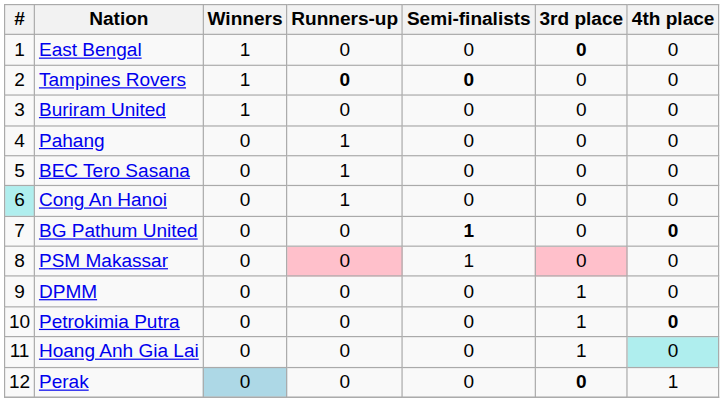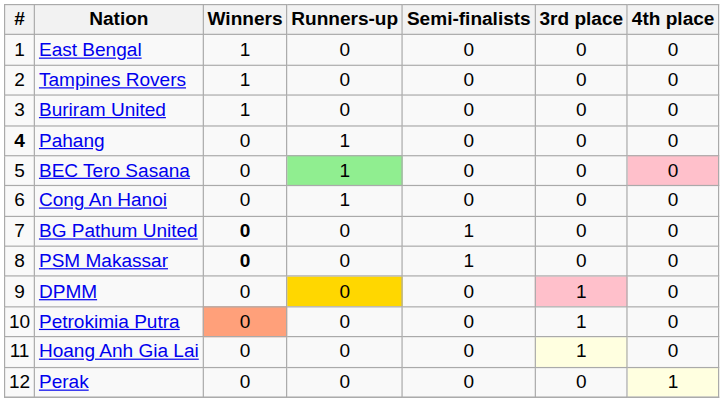(581, 49) bold -> (581, 49) normal
(345, 79) bold -> (345, 79) normal
(469, 79) bold -> (469, 79) normal
(20, 140) normal -> (20, 140) bold
(345, 170) no background -> (345, 170) lightgreen background
(673, 170) no background -> (673, 170) pink background
(20, 200) paleturquoise background -> (20, 200) no background
(245, 230) normal -> (245, 230) bold
(469, 230) bold -> (469, 230) normal
(673, 230) bold -> (673, 230) normal
(245, 261) normal -> (245, 261) bold
(345, 261) pink background -> (345, 261) no background
(581, 261) pink background -> (581, 261) no background
(345, 291) no background -> (345, 291) gold background
(581, 291) no background -> (581, 291) pink background
(245, 321) no background -> (245, 321) lightsalmon background
(673, 321) bold -> (673, 321) normal
(581, 351) no background -> (581, 351) lightyellow background
(673, 351) paleturquoise background -> (673, 351) no background
(245, 381) lightblue background -> (245, 381) no background
(581, 381) bold -> (581, 381) normal
(673, 381) no background -> (673, 381) lightyellow background
